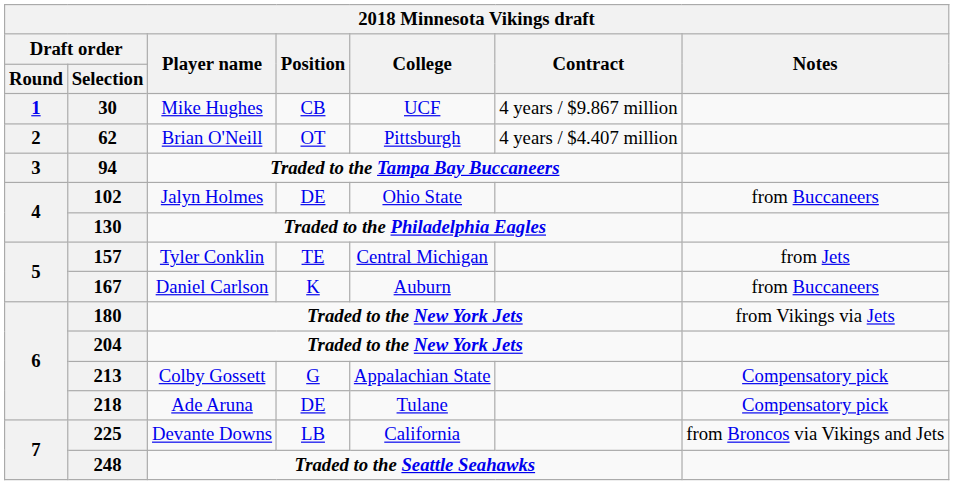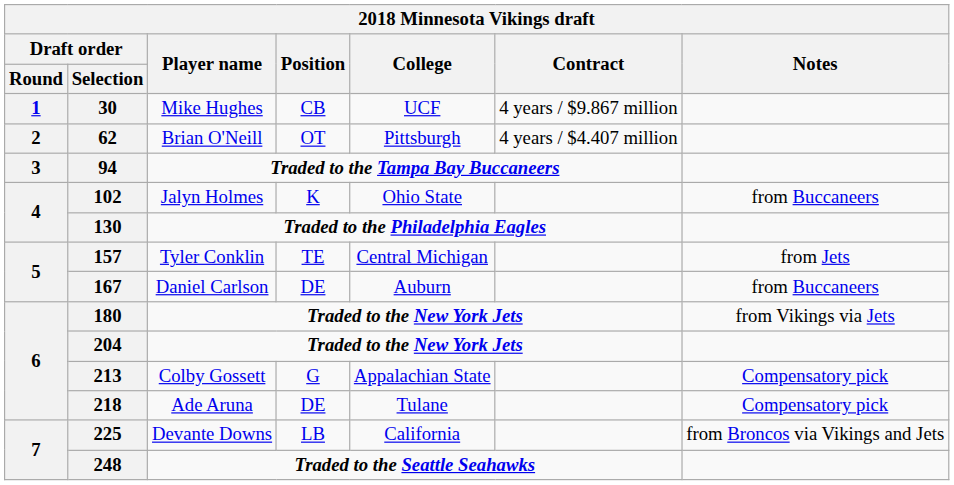(313, 197) DE -> (313, 197) K
(313, 286) K -> (313, 286) DE
